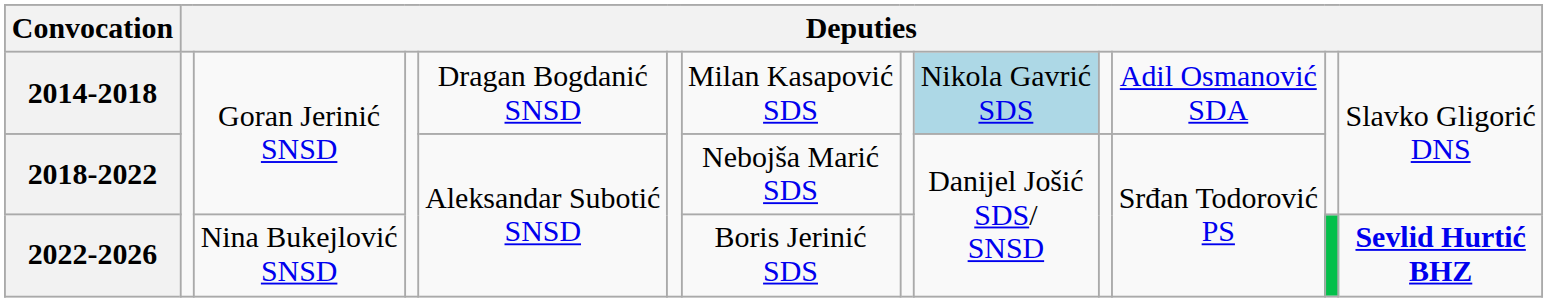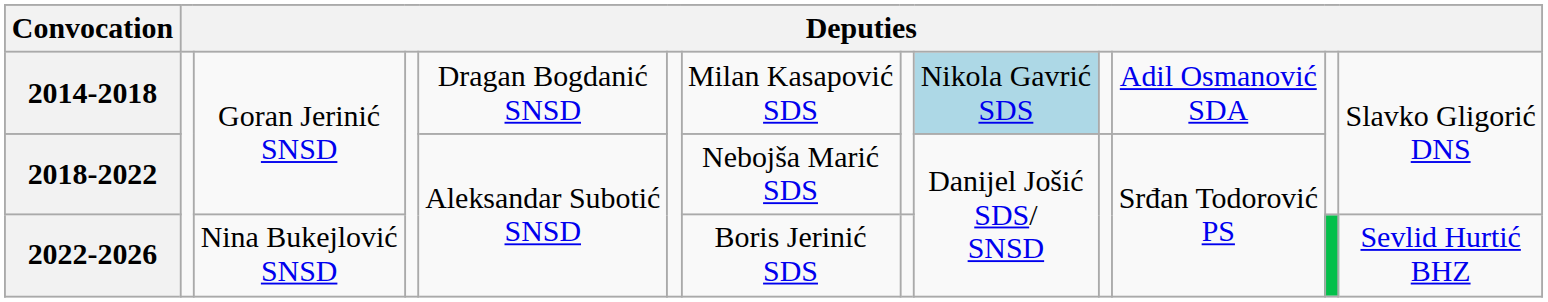(1441, 254) bold -> (1441, 254) normal
